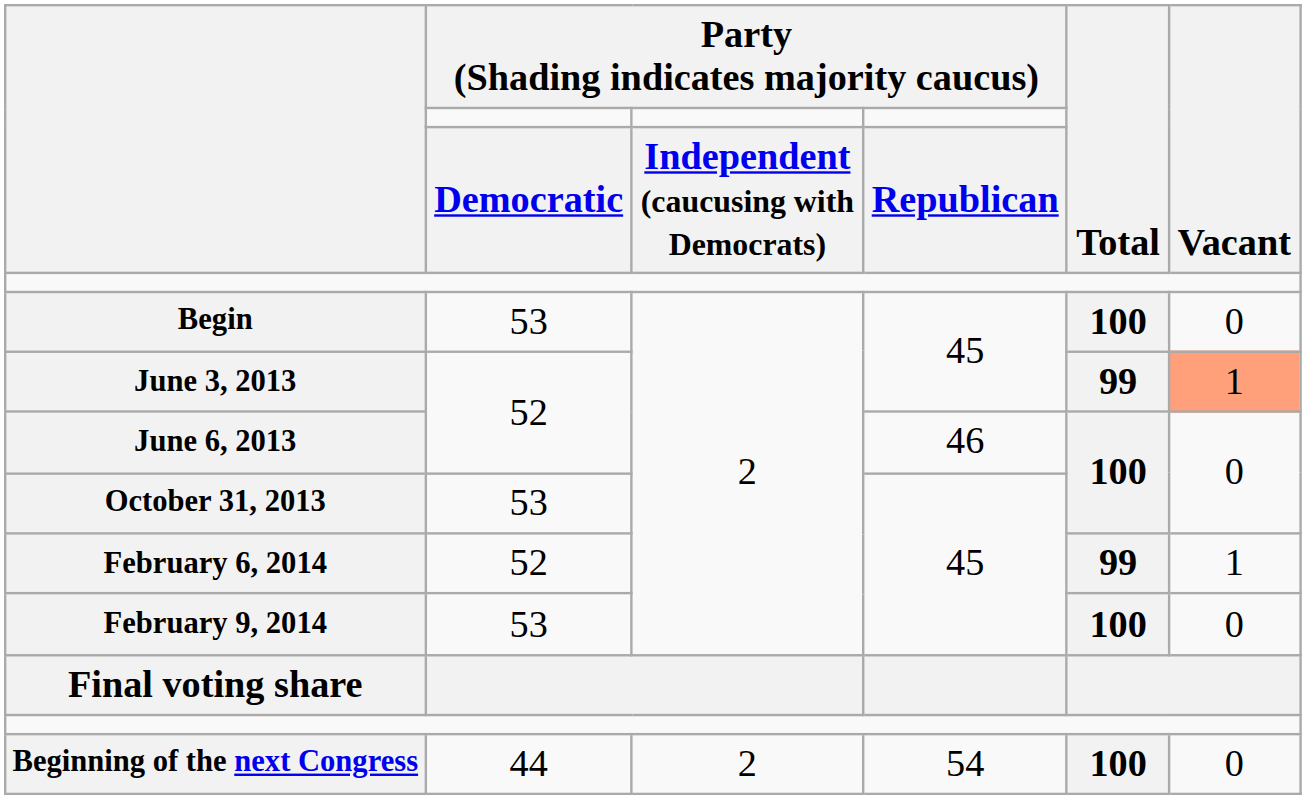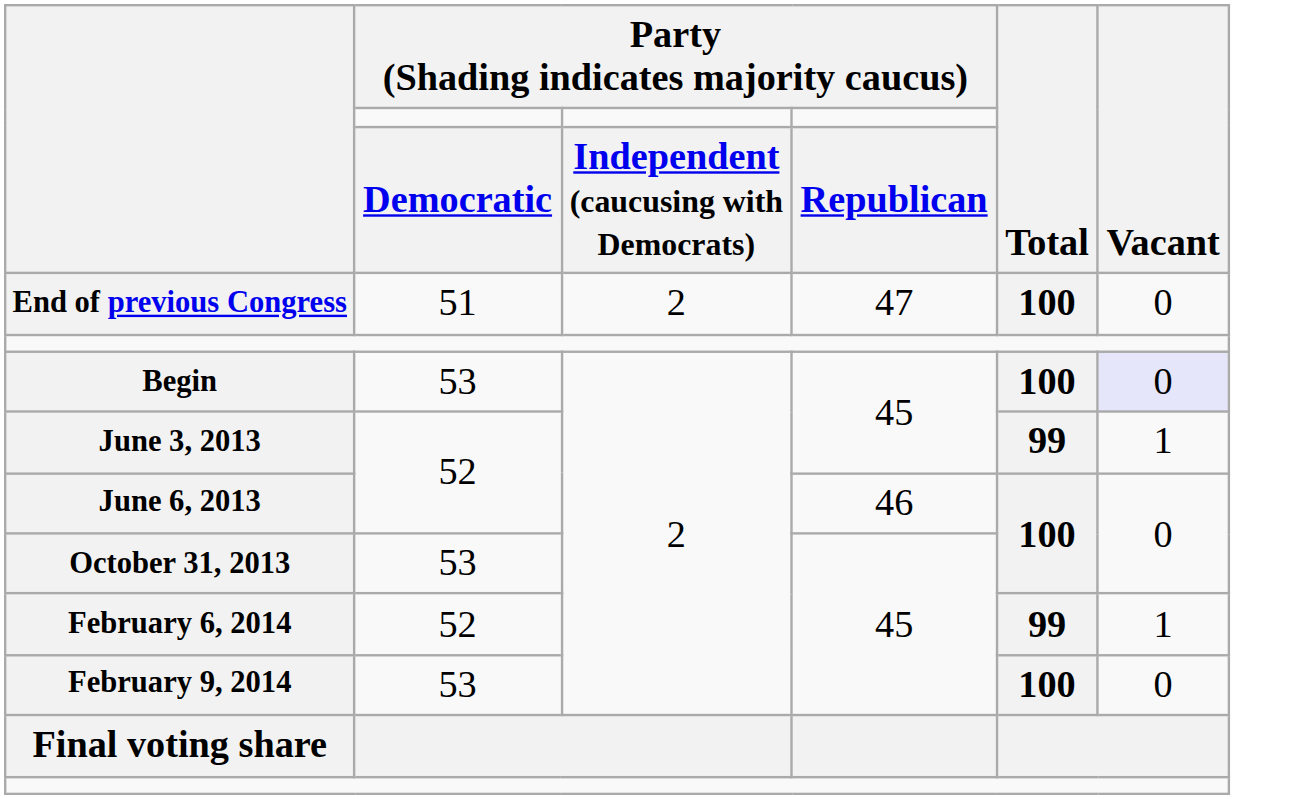+ row: (180, 302)
(1234, 320) no background -> (1163, 381) lavender background
(1234, 381) lightsalmon background -> (1163, 441) no background
- row: (215, 762)
